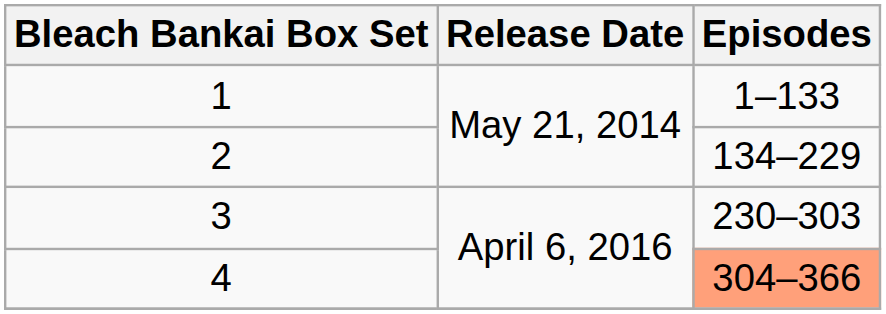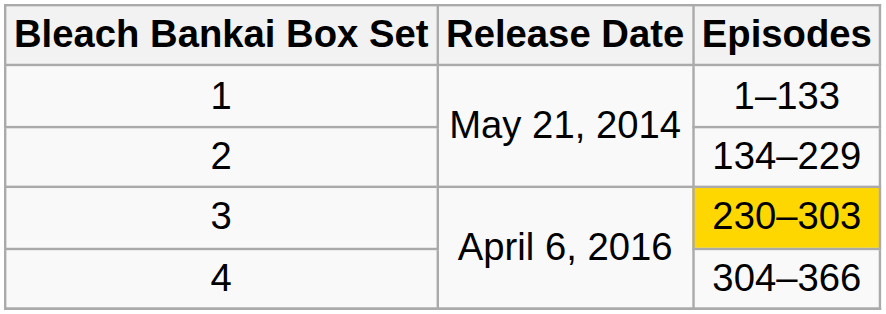(787, 216) no background -> (787, 216) gold background
(787, 277) lightsalmon background -> (787, 277) no background
